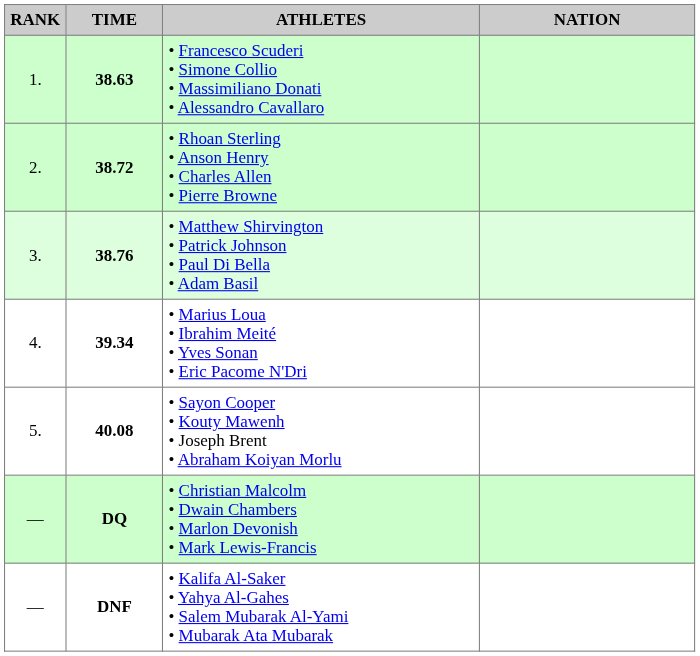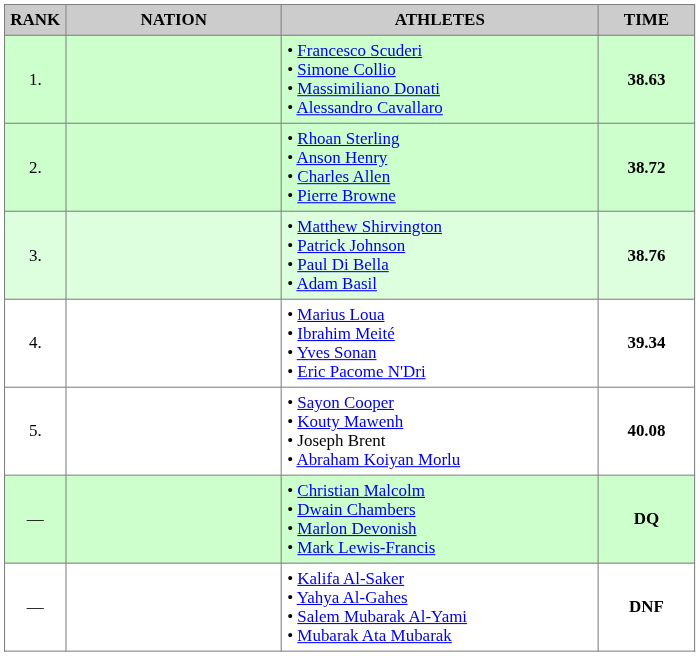columns swapped: (587, 19) <-> (114, 19)
